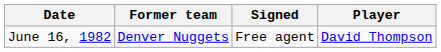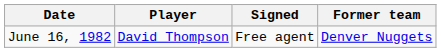columns swapped: (377, 15) <-> (173, 15)
